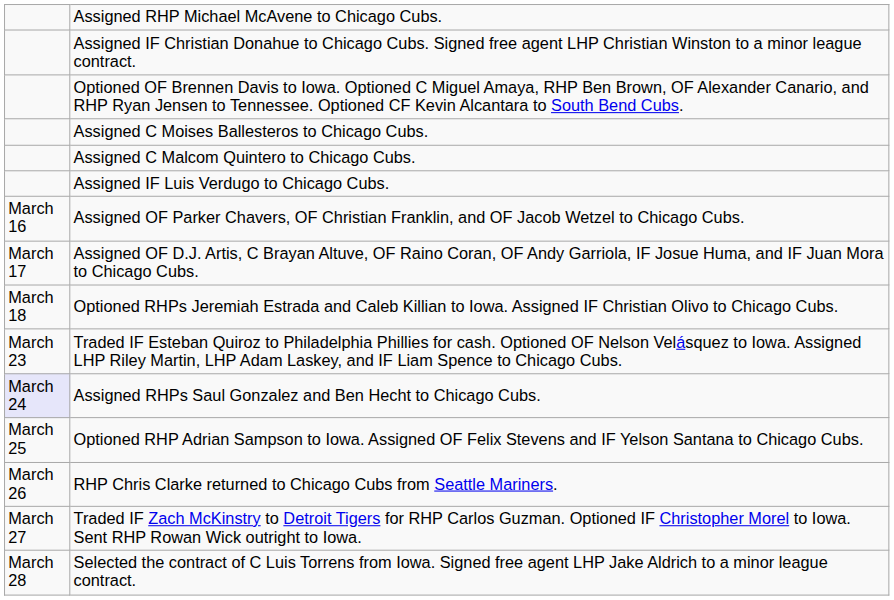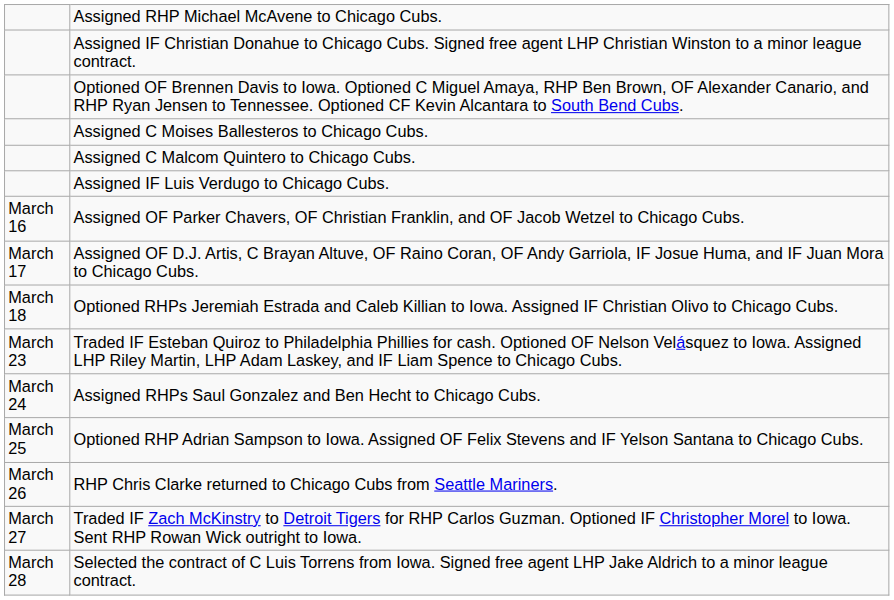(31, 395) lavender background -> (31, 395) no background
